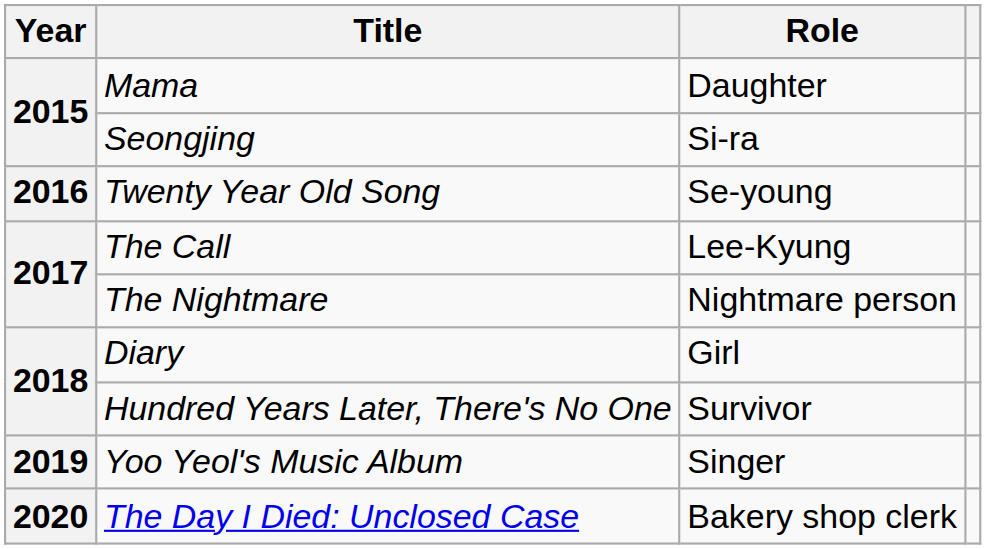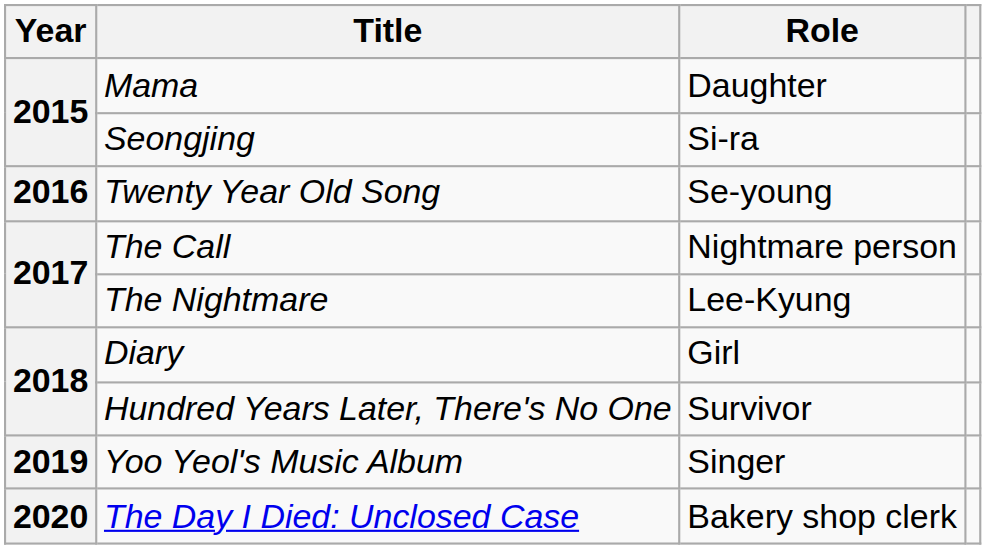(769, 246) Lee-Kyung -> (822, 246) Nightmare person
(822, 300) Nightmare person -> (769, 300) Lee-Kyung
